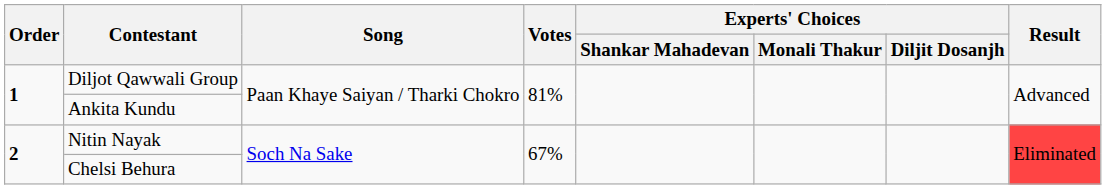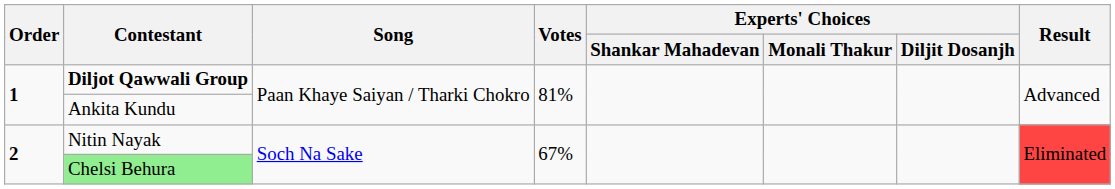(153, 79) normal -> (158, 79) bold
(122, 169) no background -> (122, 169) lightgreen background
